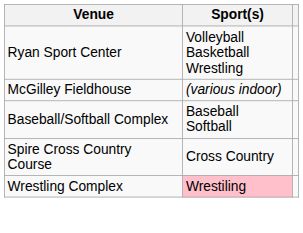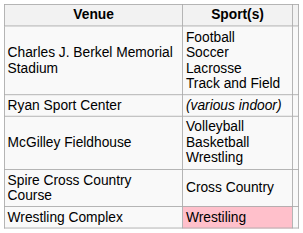+ row: (90, 60)
(218, 52) Volleyball Basketball Wrestling -> (234, 105) (various indoor)
(234, 90) (various indoor) -> (218, 142) Volleyball Basketball Wrestling
- row: (88, 119)
